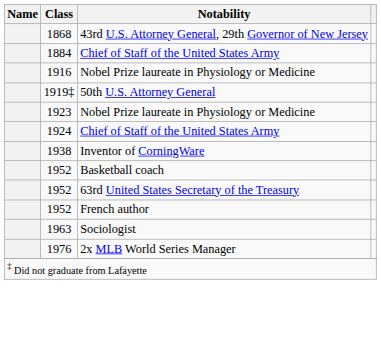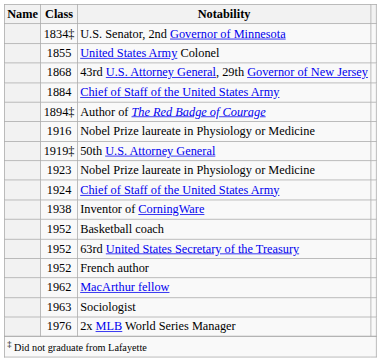+ row: (59, 33)
+ row: (59, 53)
+ row: (59, 111)
+ row: (59, 287)
